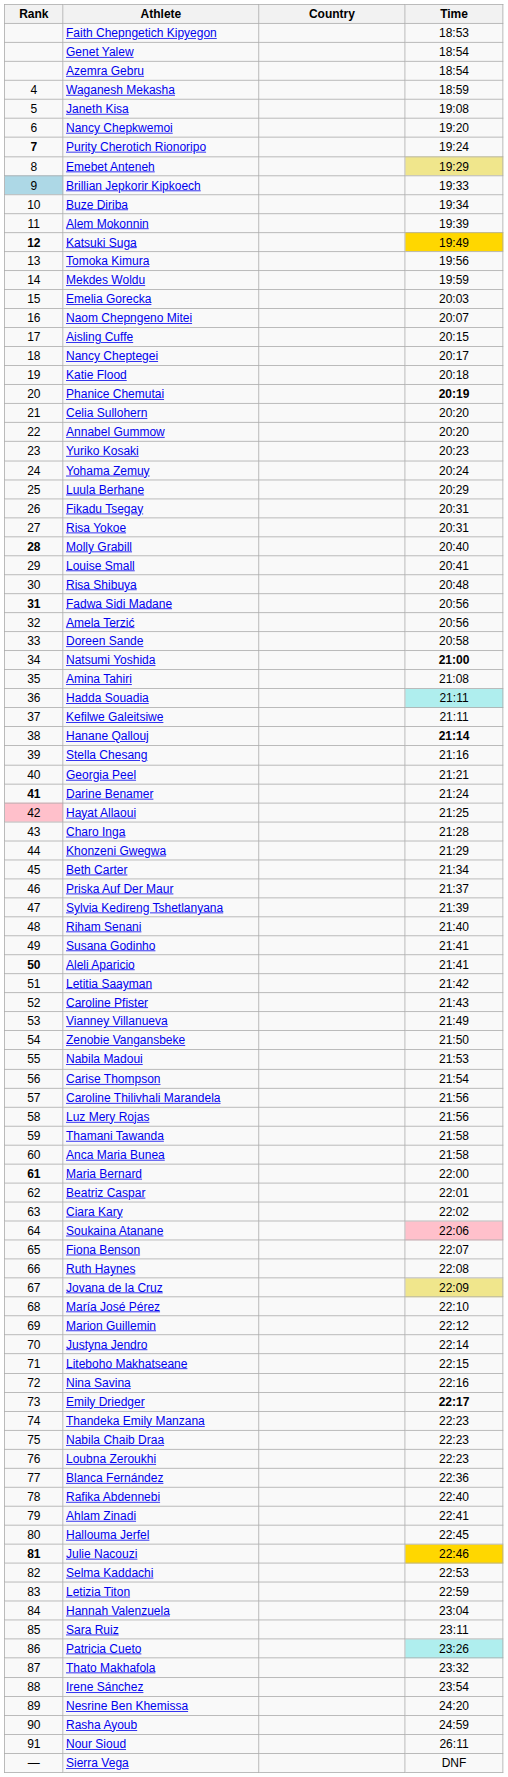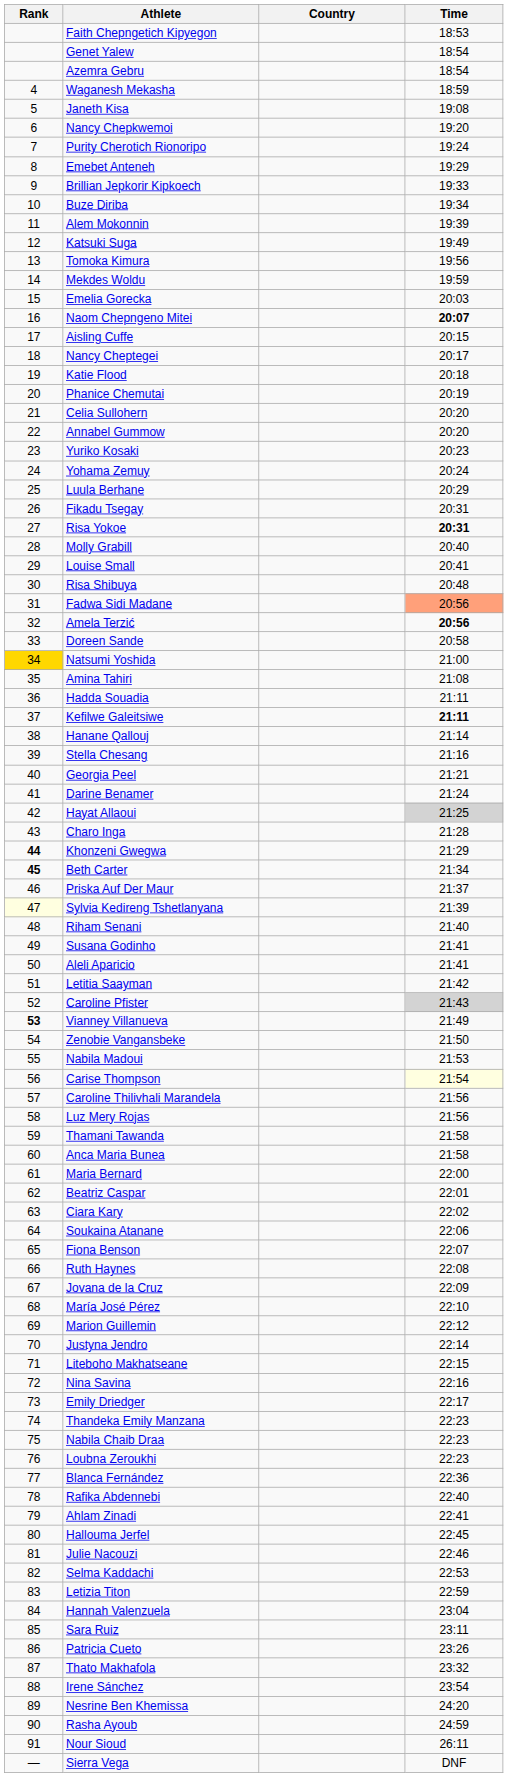(34, 147) bold -> (34, 147) normal
(454, 166) khaki background -> (454, 166) no background
(34, 185) lightblue background -> (34, 185) no background
(34, 242) bold -> (34, 242) normal
(454, 242) gold background -> (454, 242) no background
(454, 318) normal -> (454, 318) bold
(454, 394) bold -> (454, 394) normal
(454, 527) normal -> (454, 527) bold
(34, 546) bold -> (34, 546) normal
(34, 603) bold -> (34, 603) normal
(454, 603) no background -> (454, 603) lightsalmon background
(454, 622) normal -> (454, 622) bold
(34, 660) no background -> (34, 660) gold background
(454, 660) bold -> (454, 660) normal
(454, 698) paleturquoise background -> (454, 698) no background
(454, 717) normal -> (454, 717) bold
(454, 736) bold -> (454, 736) normal
(34, 793) bold -> (34, 793) normal
(34, 812) pink background -> (34, 812) no background
(454, 812) no background -> (454, 812) lightgrey background
(34, 850) normal -> (34, 850) bold
(34, 870) normal -> (34, 870) bold
(34, 908) no background -> (34, 908) lightyellow background
(34, 965) bold -> (34, 965) normal
(454, 1003) no background -> (454, 1003) lightgrey background
(34, 1022) normal -> (34, 1022) bold
(454, 1079) no background -> (454, 1079) lightyellow background
(34, 1174) bold -> (34, 1174) normal
(454, 1231) pink background -> (454, 1231) no background
(454, 1288) khaki background -> (454, 1288) no background
(454, 1402) bold -> (454, 1402) normal
(34, 1554) bold -> (34, 1554) normal
(454, 1554) gold background -> (454, 1554) no background
(454, 1649) paleturquoise background -> (454, 1649) no background
